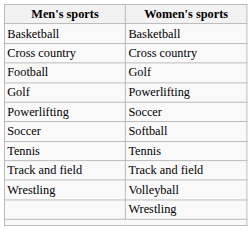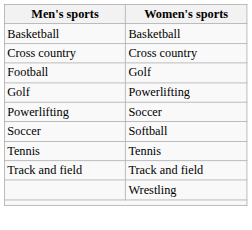- row: (154, 190)
